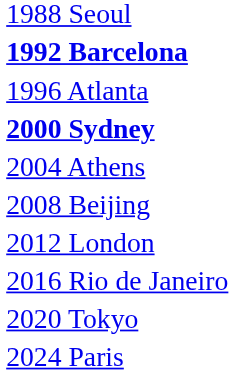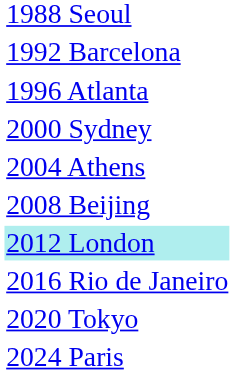(97, 52) bold -> (93, 52) normal
(80, 128) bold -> (79, 128) normal
(80, 242) no background -> (80, 242) paleturquoise background
